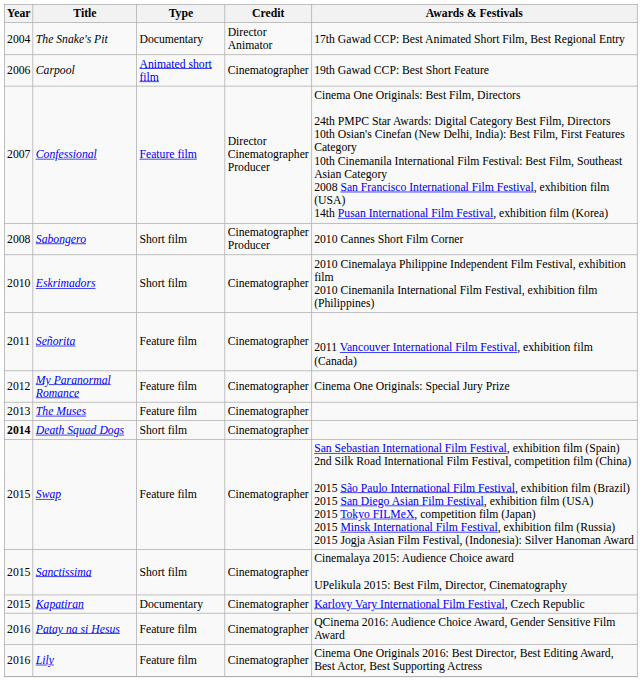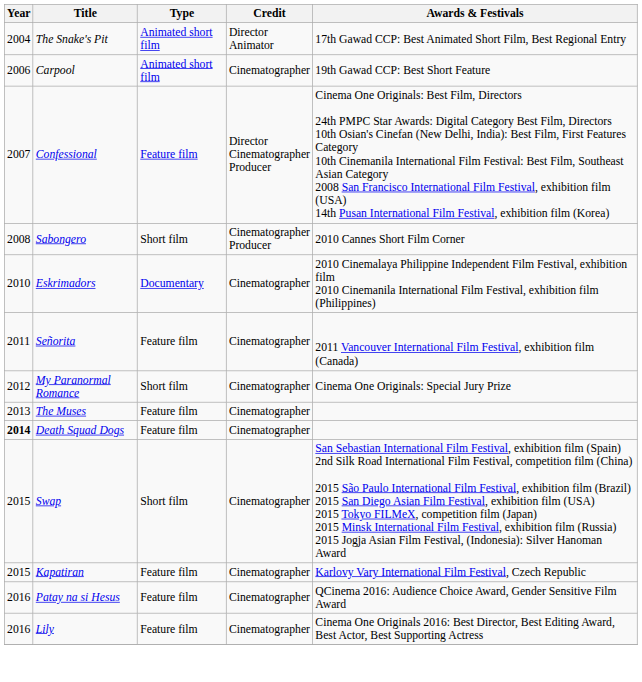(171, 38) Documentary -> (176, 38) Animated short film
(163, 283) Short film -> (172, 283) Documentary
(168, 386) Feature film -> (164, 386) Short film
(163, 430) Short film -> (169, 430) Feature film
(168, 494) Feature film -> (164, 501) Short film
- row: (64, 572)
(171, 603) Documentary -> (169, 572) Feature film
